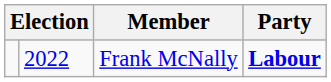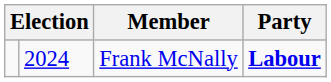(47, 58) 2022 -> (47, 58) 2024
